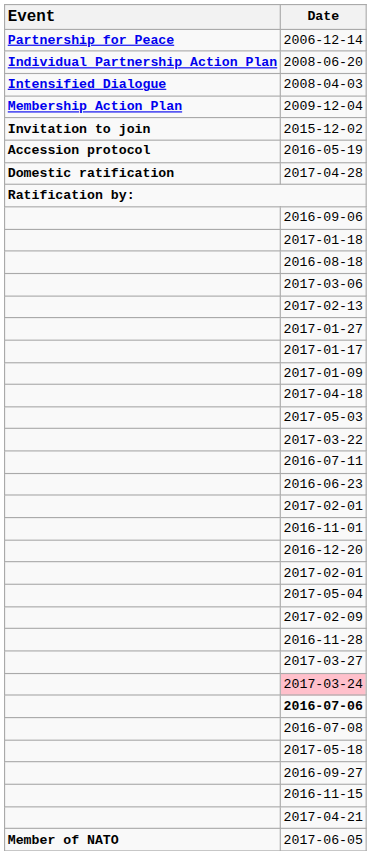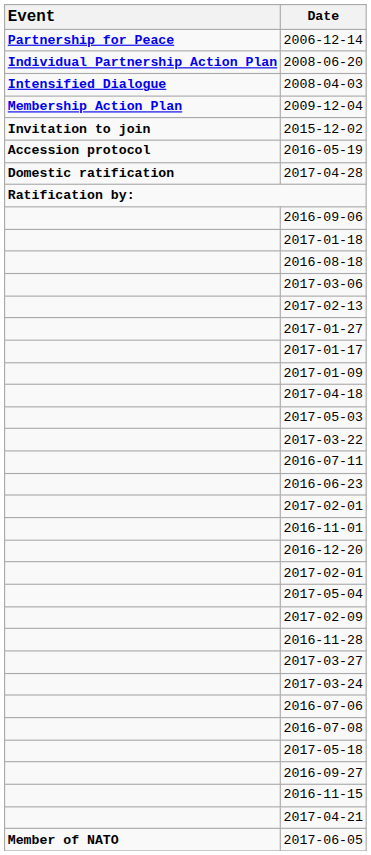(323, 684) pink background -> (323, 684) no background
(323, 706) bold -> (323, 706) normal
